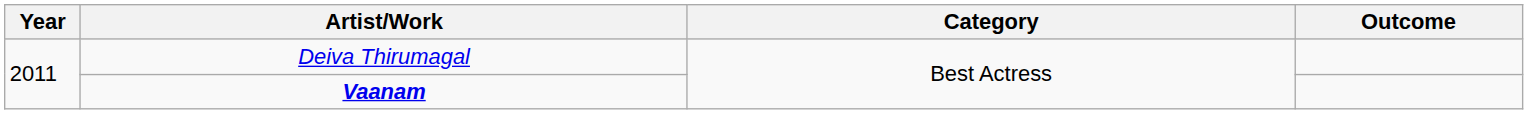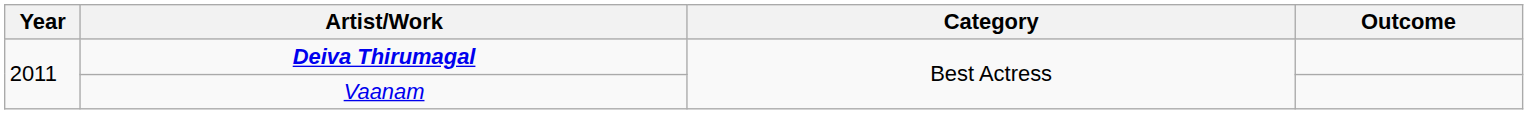(384, 56) normal -> (384, 56) bold
(384, 91) bold -> (384, 91) normal
